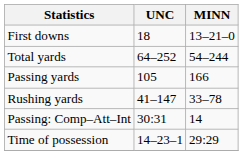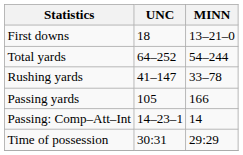rows swapped: (45, 98) <-> (43, 77)
(152, 119) 30:31 -> (160, 119) 14–23–1
(160, 139) 14–23–1 -> (152, 139) 30:31
